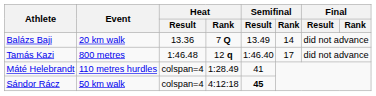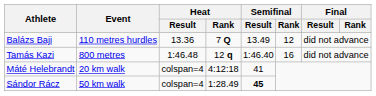(102, 40) 20 km walk -> (118, 40) 110 metres hurdles
(289, 40) 14 -> (289, 40) 12
(289, 55) 17 -> (289, 55) 16
(118, 69) 110 metres hurdles -> (102, 69) 20 km walk
(223, 69) 1:28.49 -> (223, 69) 4:12:18
(223, 84) 4:12:18 -> (223, 84) 1:28.49
